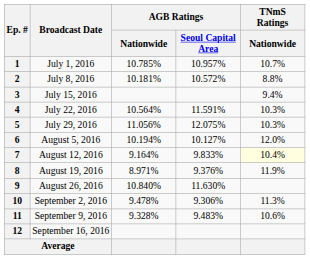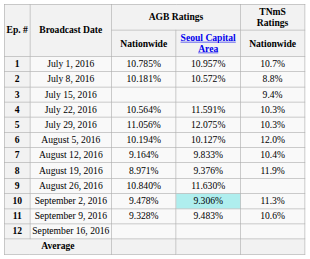(273, 155) lightyellow background -> (273, 155) no background
(208, 201) no background -> (208, 201) paleturquoise background
